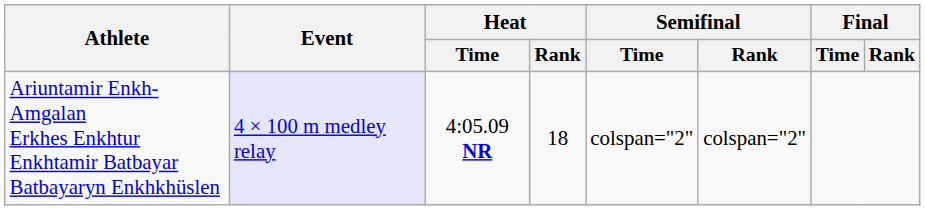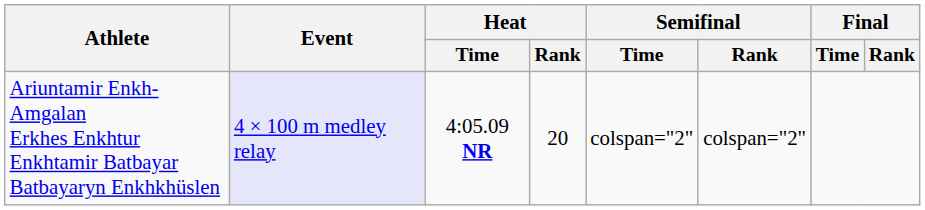(558, 138) 18 -> (558, 138) 20
